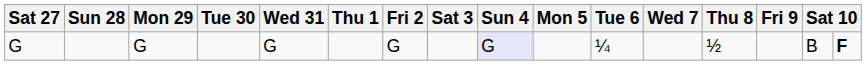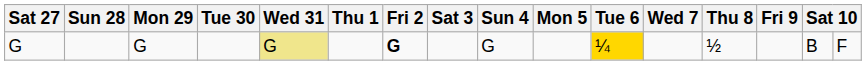(270, 45) no background -> (270, 45) khaki background
(393, 45) normal -> (393, 45) bold
(488, 45) lavender background -> (488, 45) no background
(602, 45) no background -> (602, 45) gold background
(842, 45) bold -> (842, 45) normal
